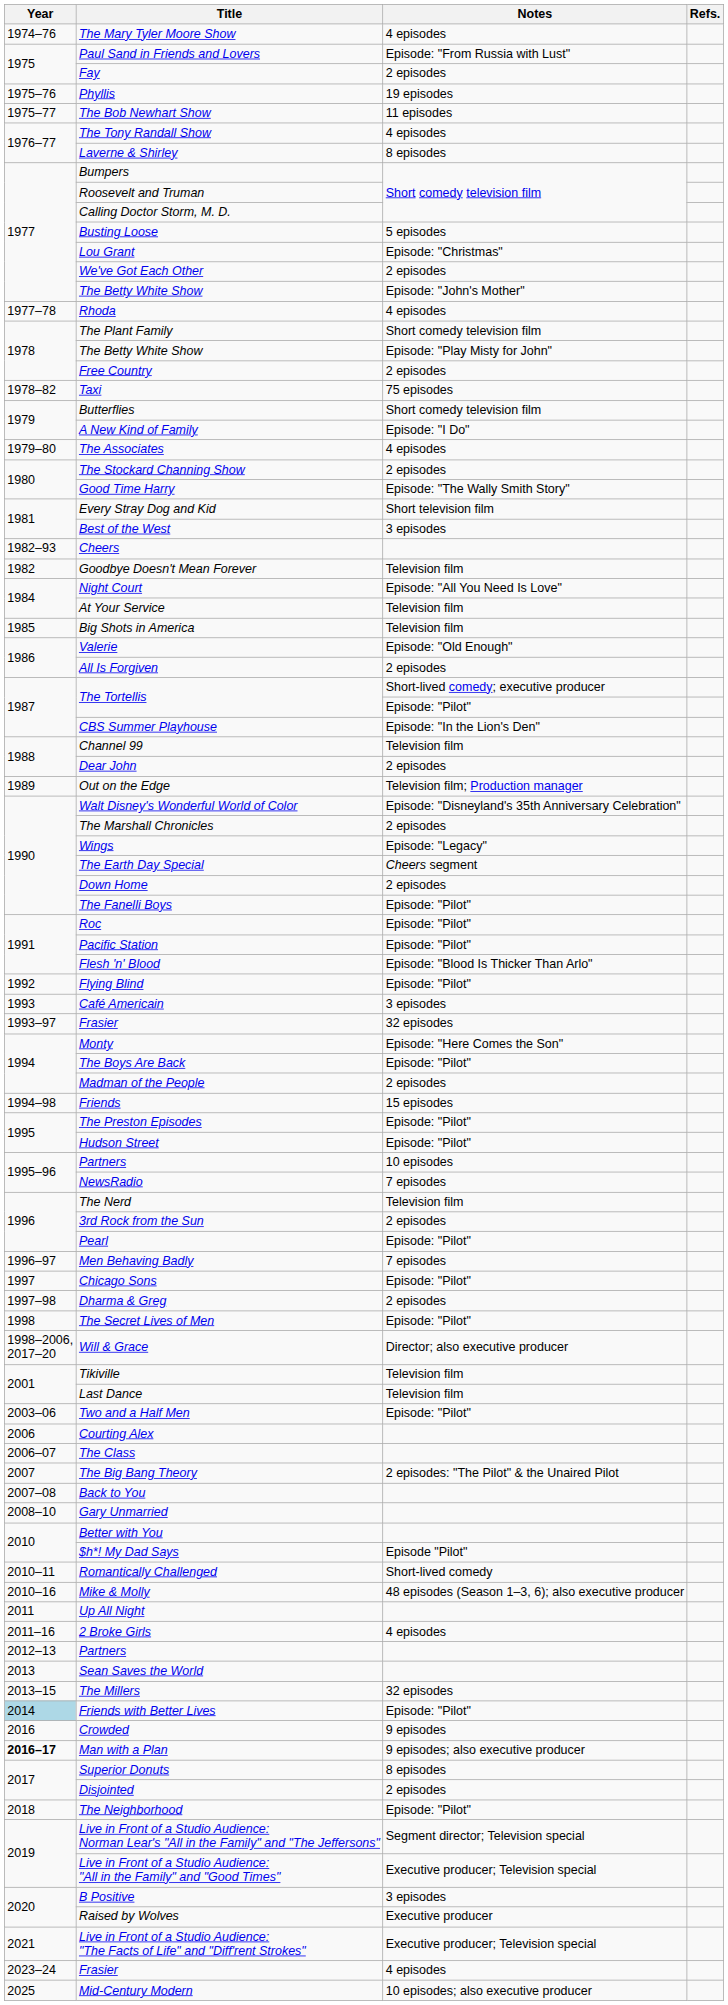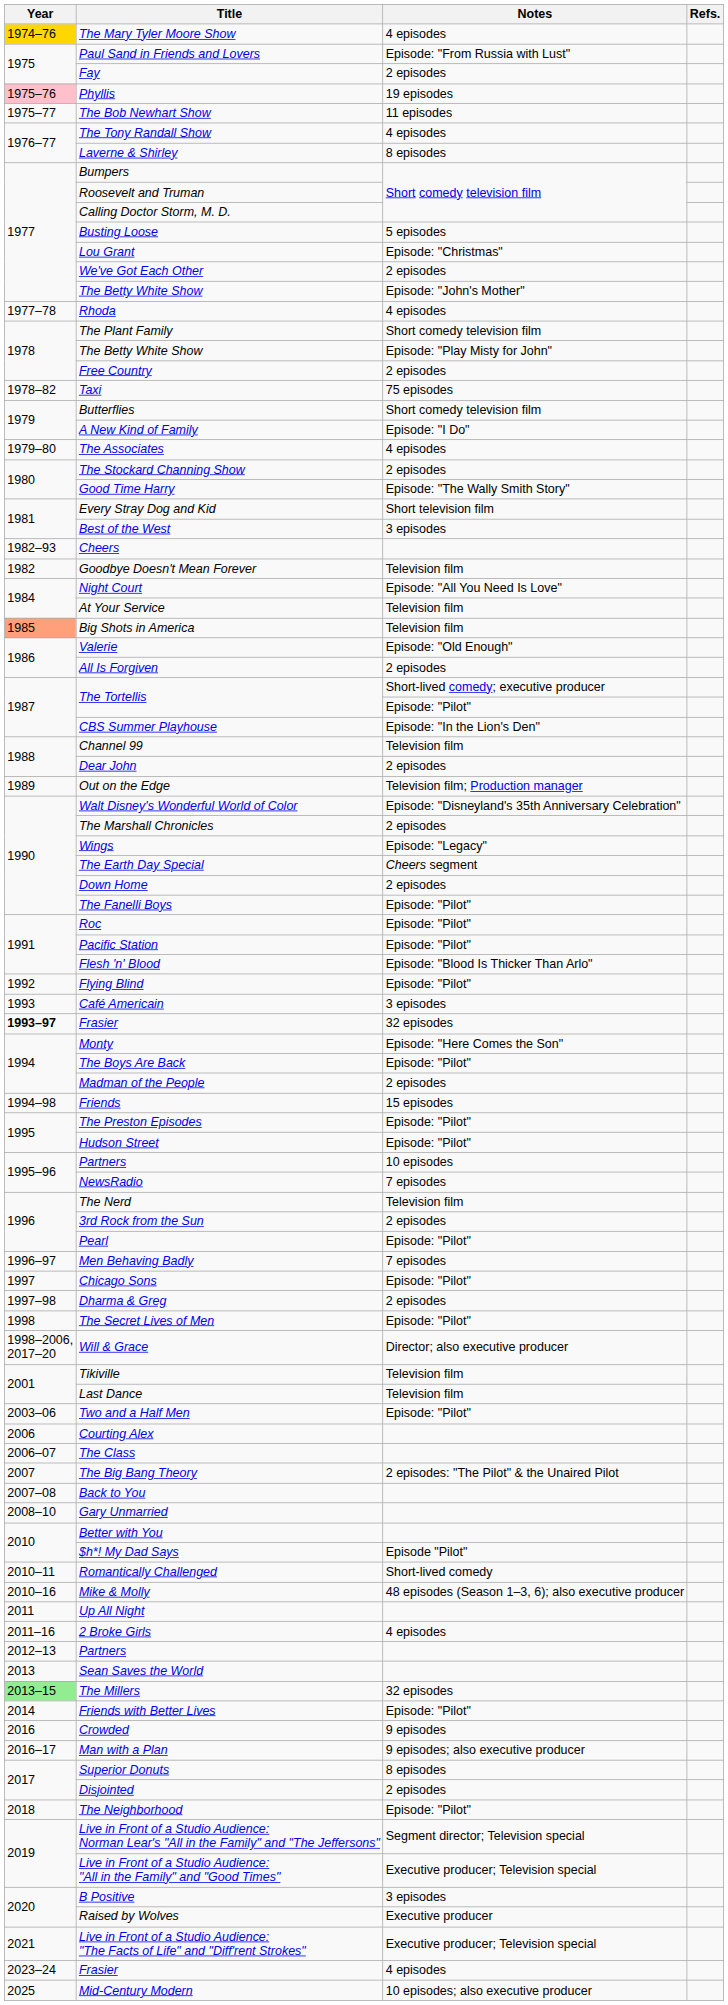(32, 34) no background -> (32, 34) gold background
(32, 93) no background -> (32, 93) pink background
(21, 627) no background -> (21, 627) lightsalmon background
(32, 1023) normal -> (32, 1023) bold
(32, 1691) no background -> (32, 1691) lightgreen background
(21, 1710) lightblue background -> (21, 1710) no background
(32, 1750) bold -> (32, 1750) normal
